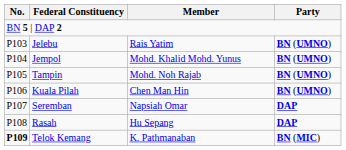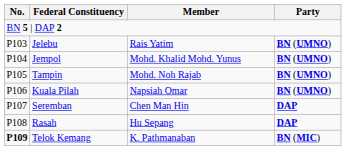(159, 91) Chen Man Hin -> (158, 91) Napsiah Omar
(158, 106) Napsiah Omar -> (159, 106) Chen Man Hin
